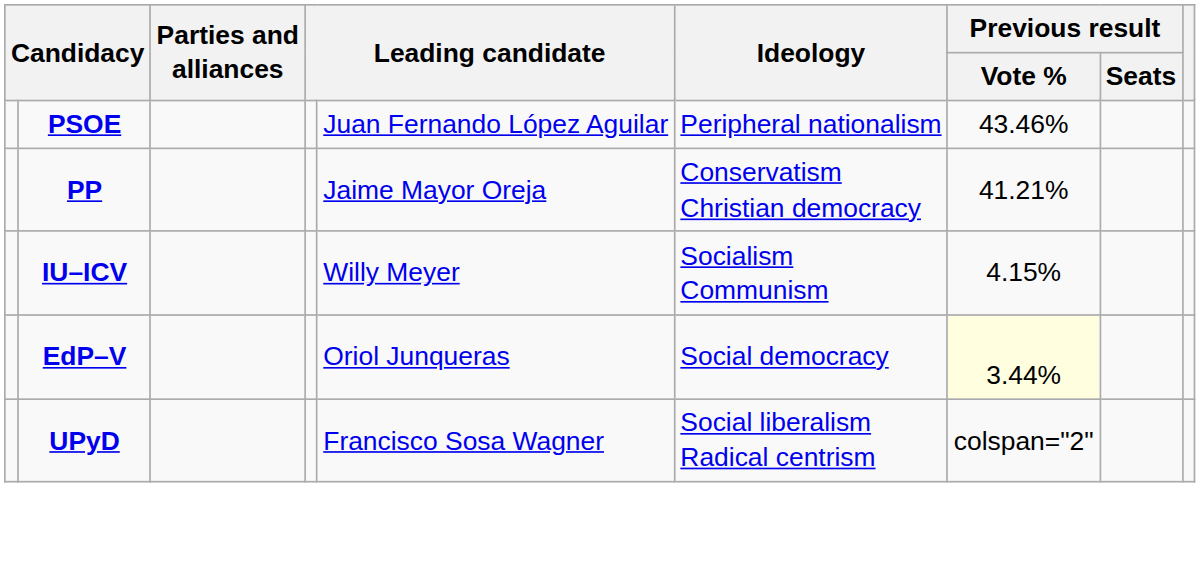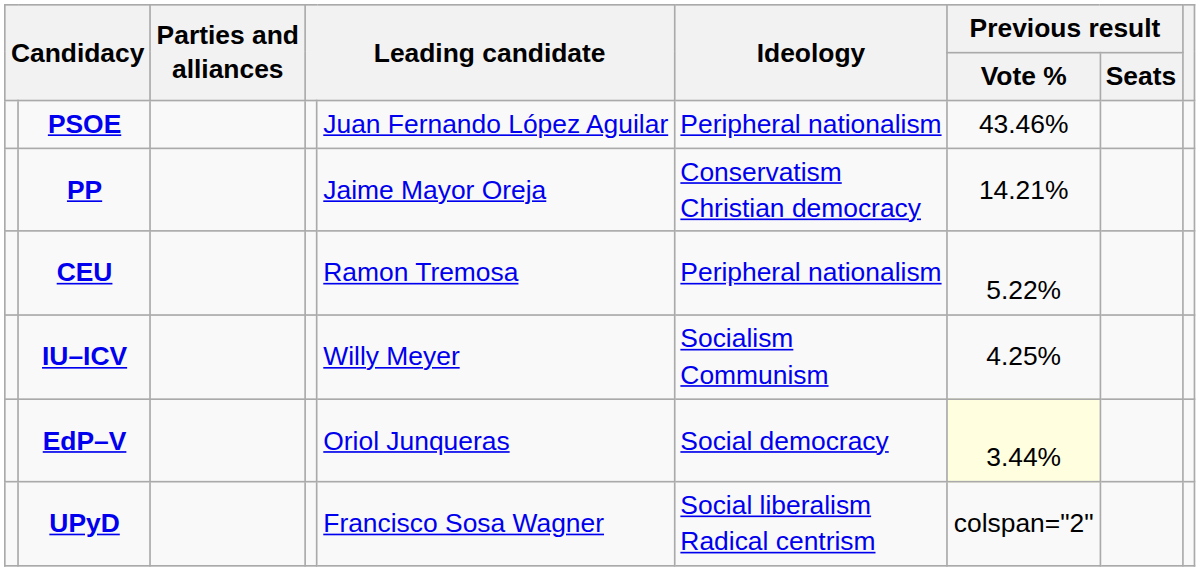(1024, 189) 41.21% -> (1024, 189) 14.21%
+ row: (85, 273)
(1024, 273) 4.15% -> (1024, 356) 4.25%
